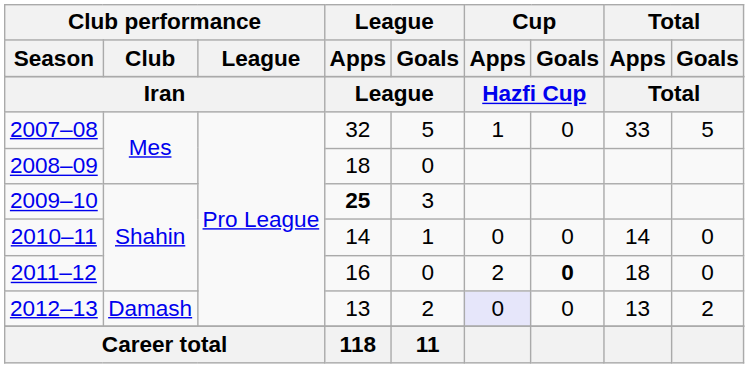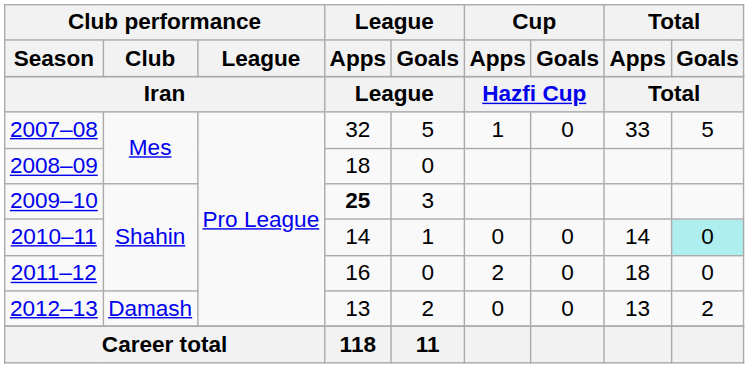(708, 237) no background -> (708, 237) paleturquoise background
(568, 272) bold -> (568, 272) normal
(498, 308) lavender background -> (498, 308) no background
